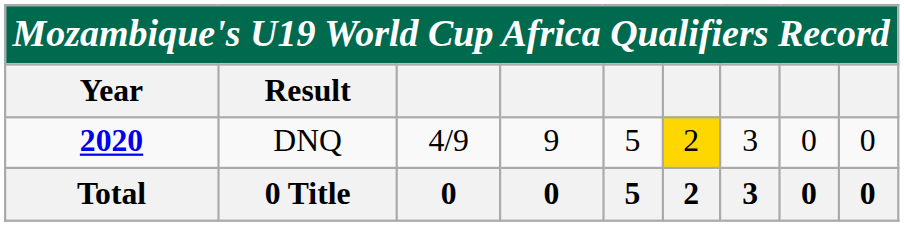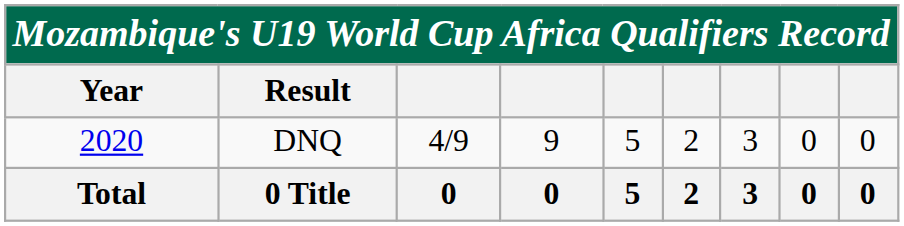(112, 142) bold -> (112, 142) normal
(691, 142) gold background -> (691, 142) no background
